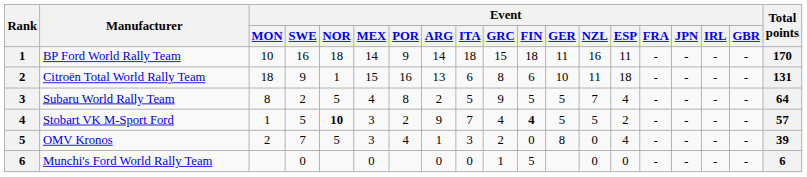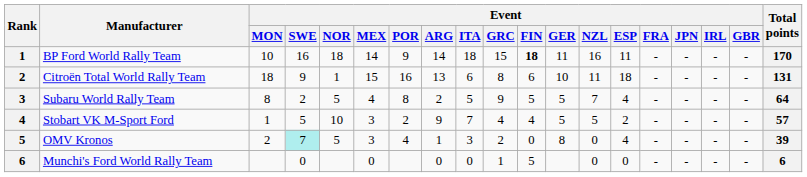(531, 57) normal -> (531, 57) bold
(337, 119) bold -> (337, 119) normal
(531, 119) bold -> (531, 119) normal
(303, 140) no background -> (303, 140) paleturquoise background
